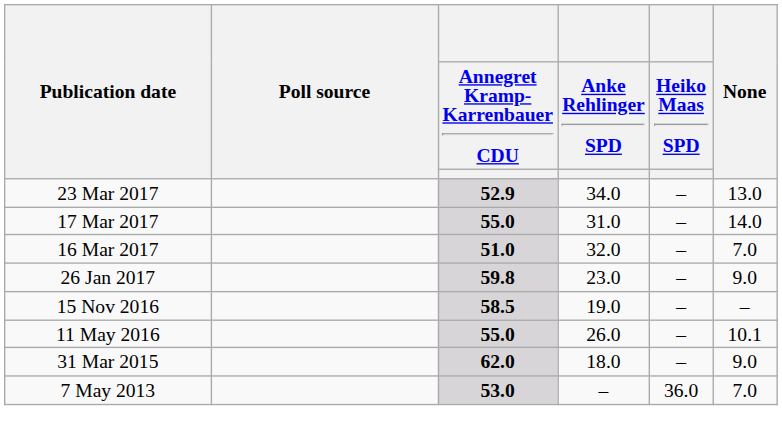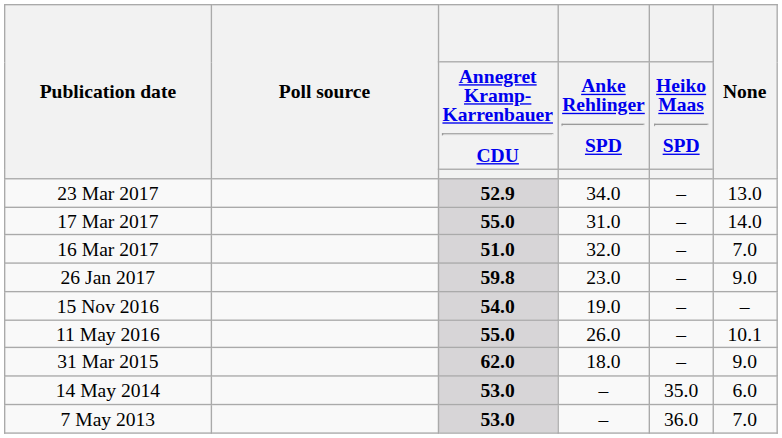(498, 306) 58.5 -> (498, 306) 54.0
+ row: (108, 391)
